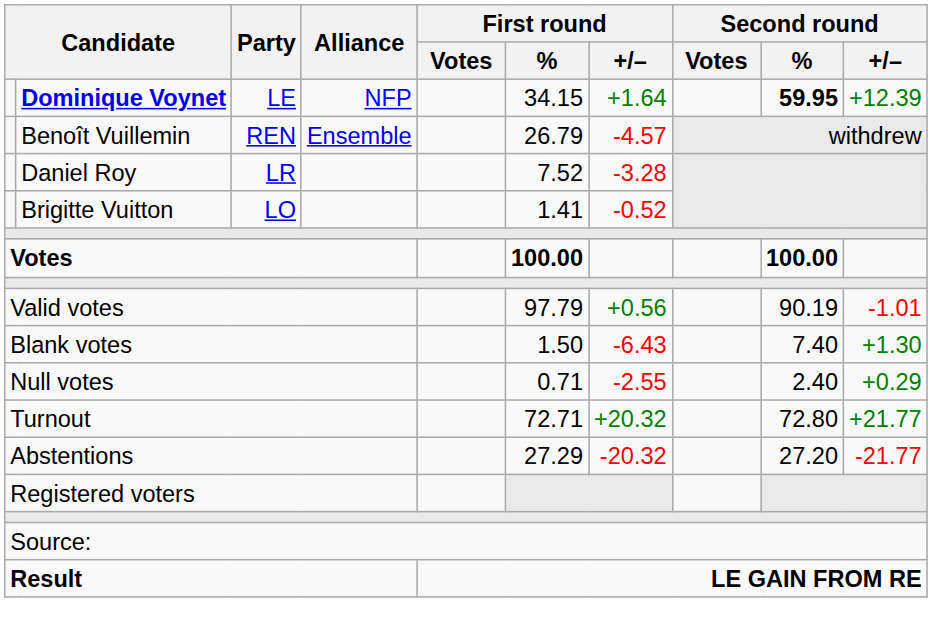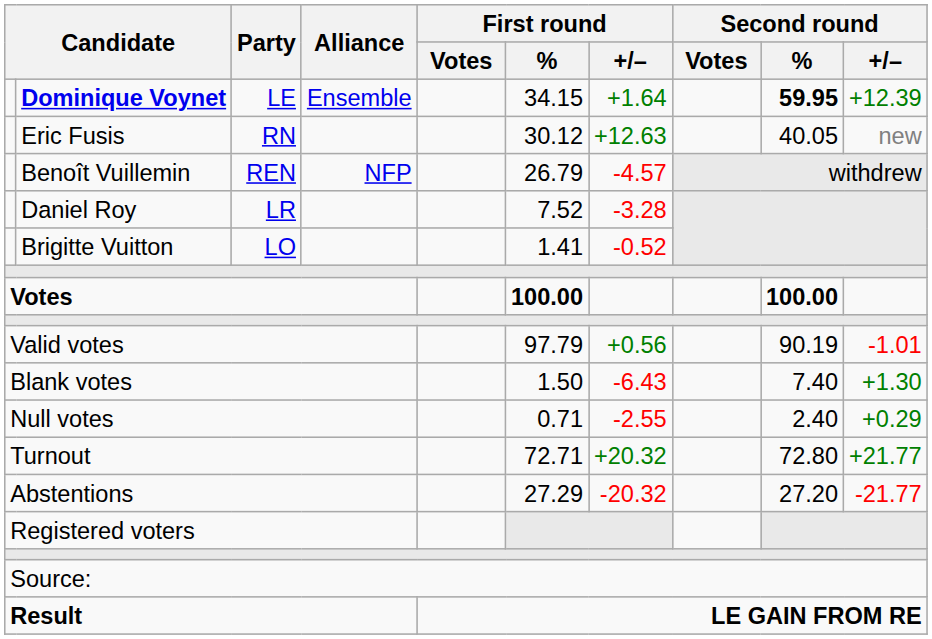(388, 98) NFP -> (359, 98) Ensemble
+ row: (73, 136)
(359, 136) Ensemble -> (388, 173) NFP
